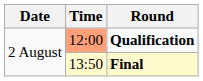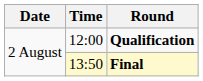(86, 40) lightsalmon background -> (86, 40) no background
